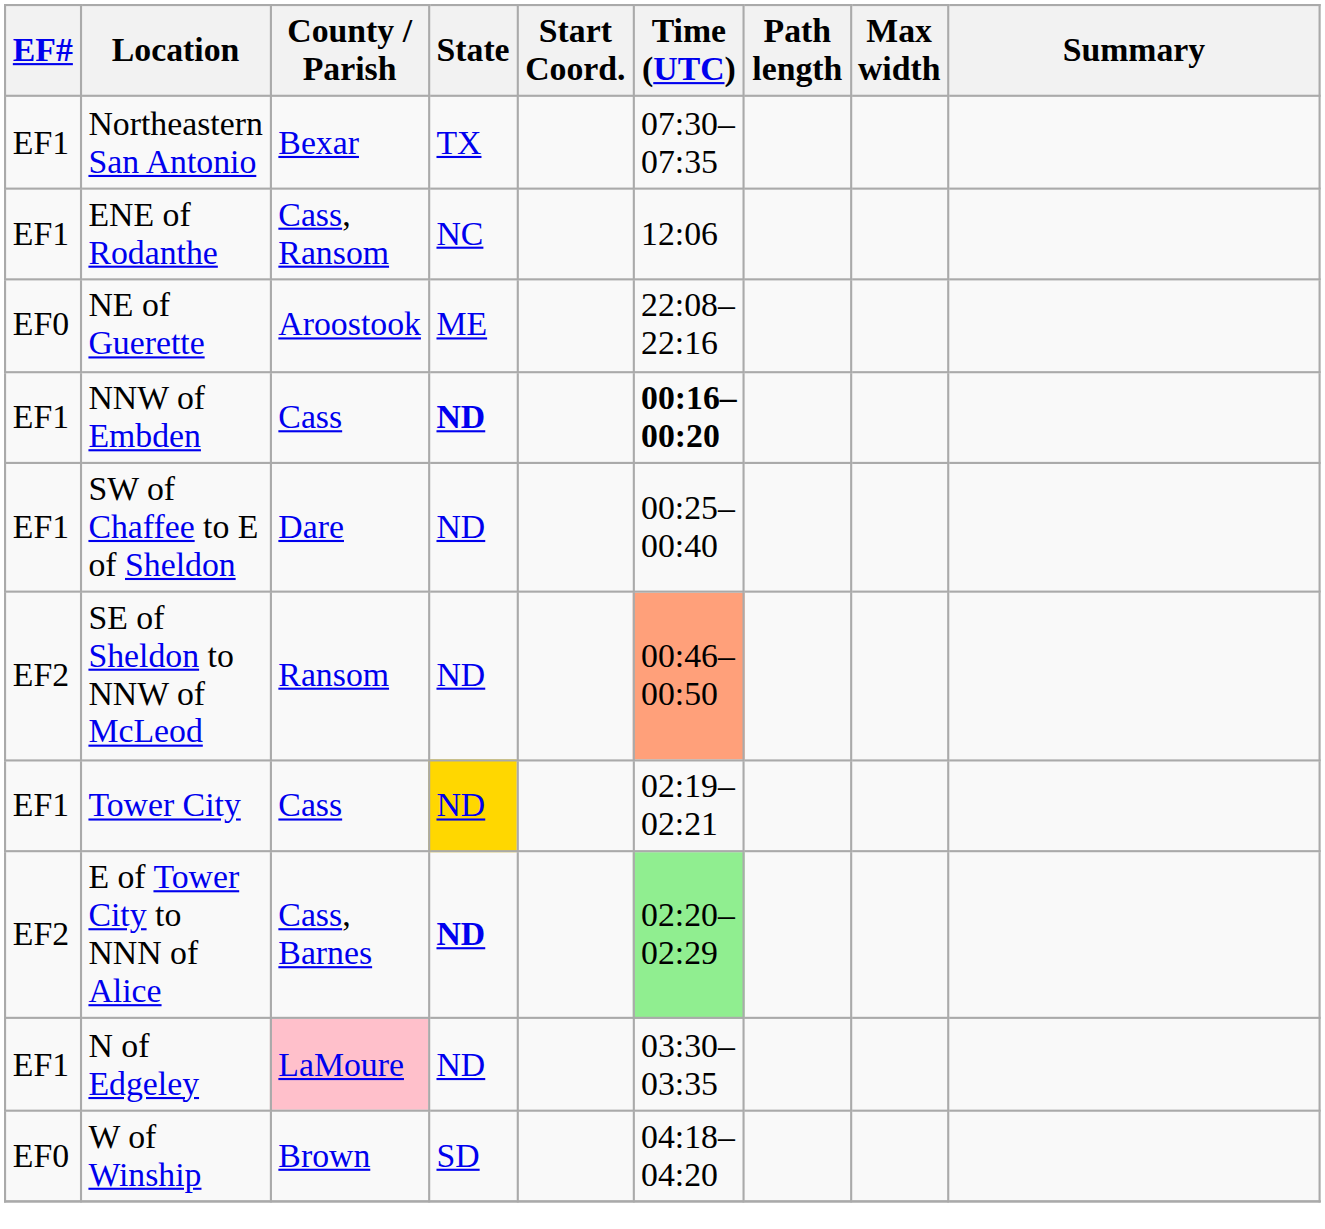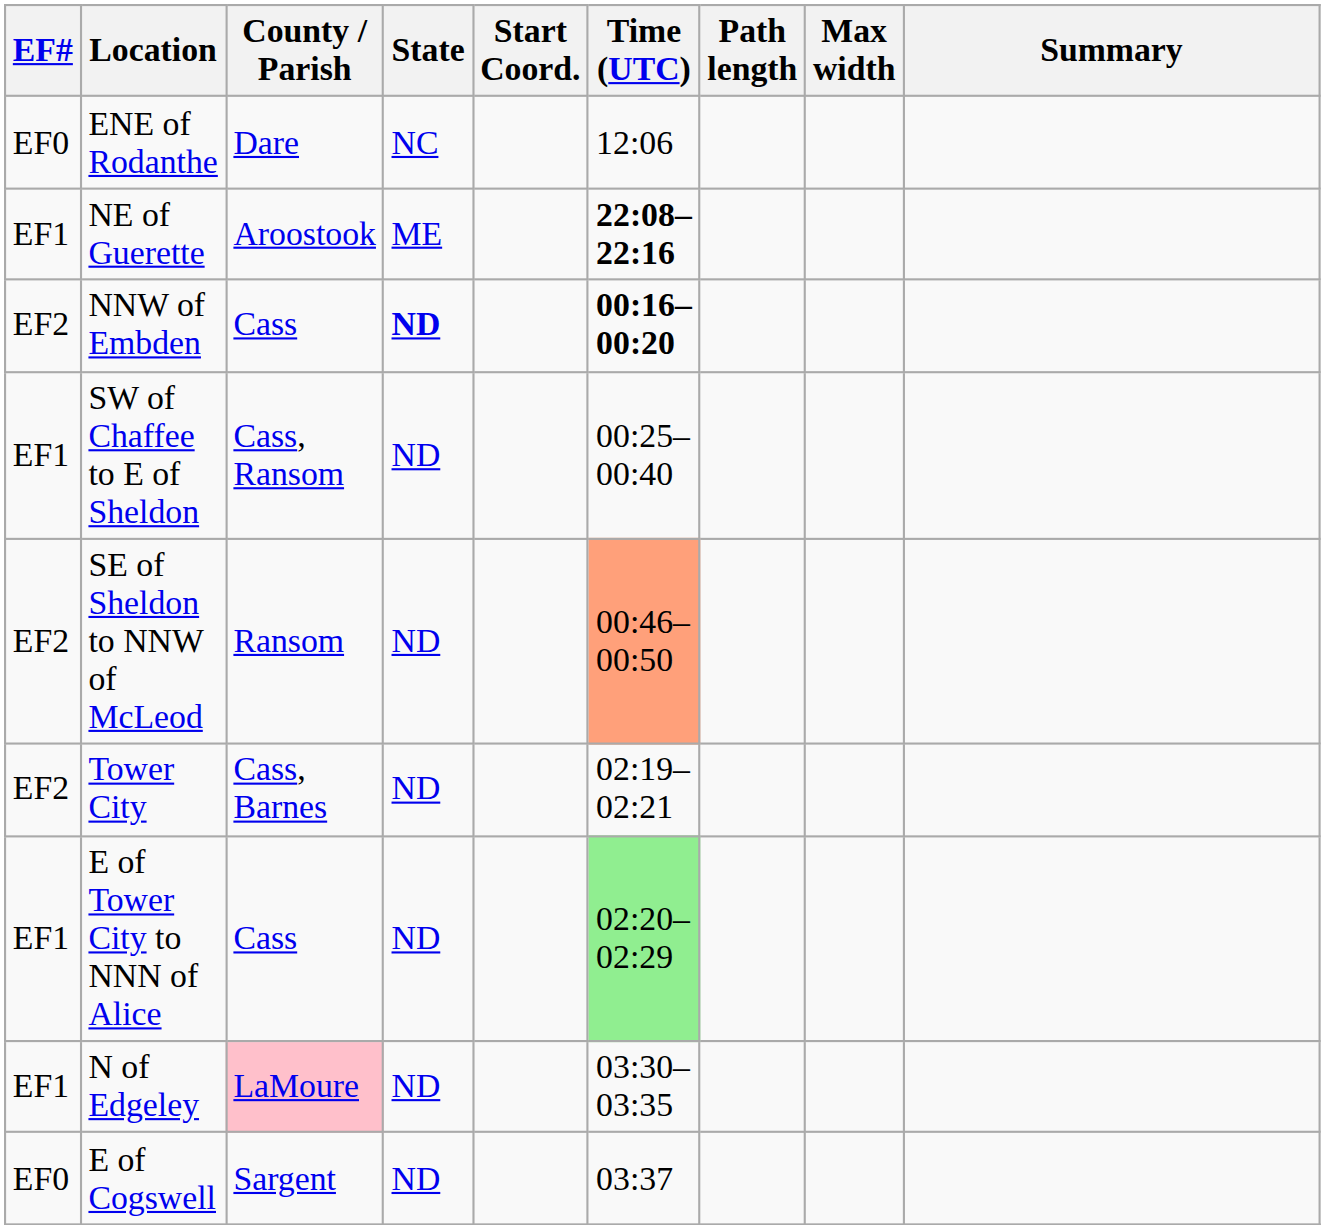- row: (176, 141)
(41, 233) EF1 -> (41, 141) EF0
(334, 233) Cass, Ransom -> (266, 141) Dare
(41, 324) EF0 -> (41, 233) EF1
(688, 324) normal -> (644, 233) bold
(41, 416) EF1 -> (41, 324) EF2
(311, 526) Dare -> (289, 454) Cass, Ransom
(41, 804) EF1 -> (41, 789) EF2
(310, 804) Cass -> (280, 789) Cass, Barnes
(461, 804) gold background -> (416, 789) no background
(41, 934) EF2 -> (41, 937) EF1
(325, 934) Cass, Barnes -> (265, 937) Cass
(461, 934) bold -> (416, 937) normal
+ row: (152, 1177)
- row: (145, 1155)
